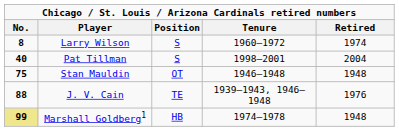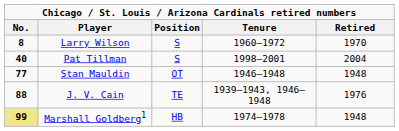(355, 43) 1974 -> (355, 43) 1970
(21, 74) 75 -> (21, 74) 77
